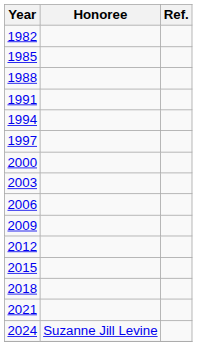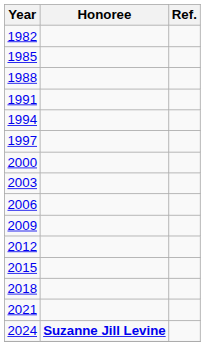(100, 330) normal -> (104, 330) bold
